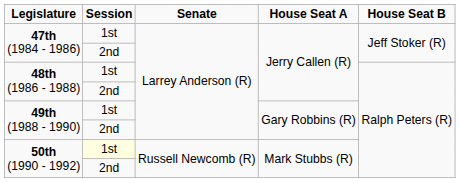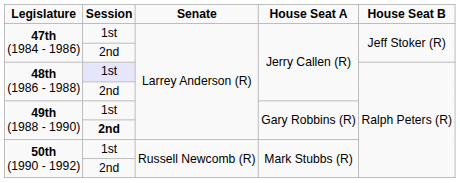(109, 71) no background -> (109, 71) lavender background
(109, 129) normal -> (109, 129) bold
(109, 149) lightyellow background -> (109, 149) no background
